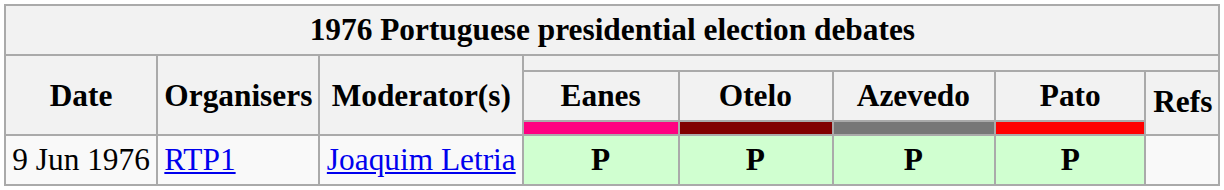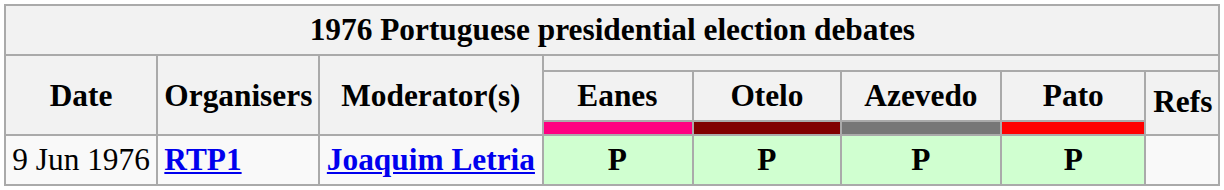(200, 159) normal -> (203, 159) bold
(421, 159) normal -> (431, 159) bold
